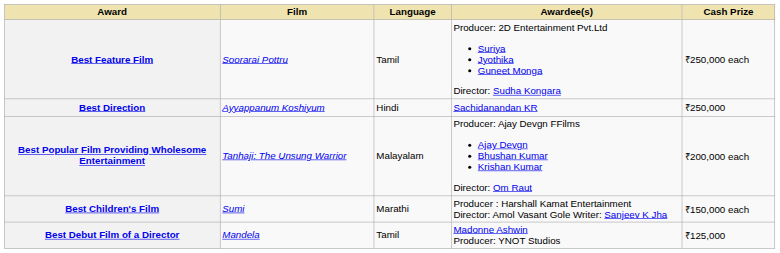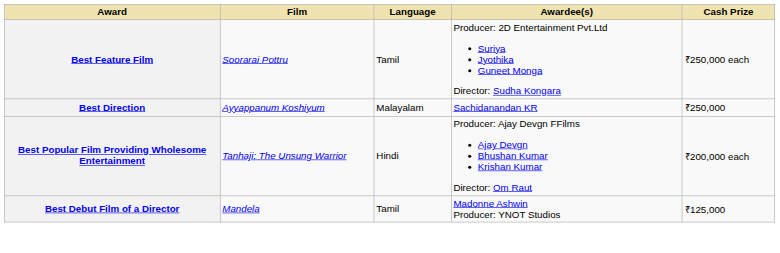(387, 107) Hindi -> (400, 107) Malayalam
(400, 156) Malayalam -> (387, 156) Hindi
- row: (112, 208)
